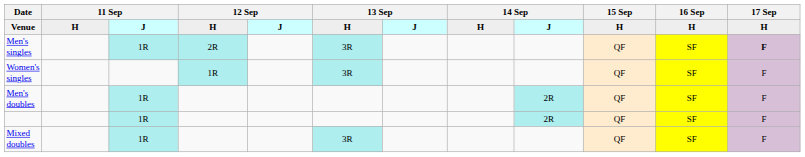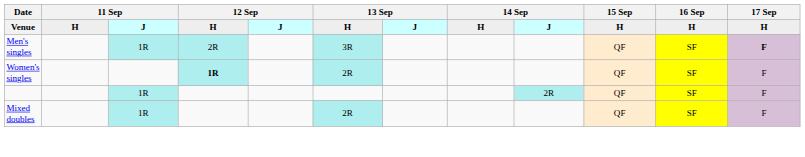(213, 72) normal -> (213, 72) bold
(347, 72) 3R -> (348, 72) 2R
- row: (21, 98)
(347, 139) 3R -> (348, 113) 2R
